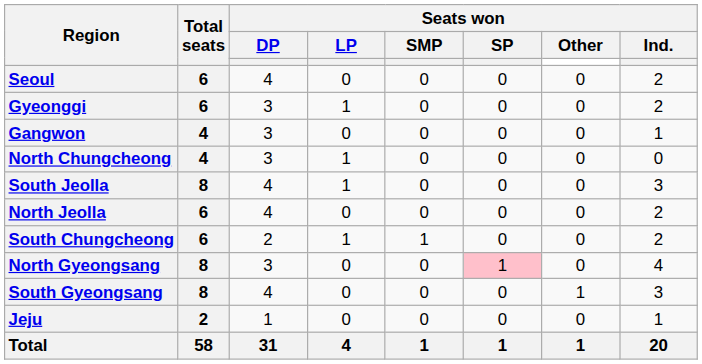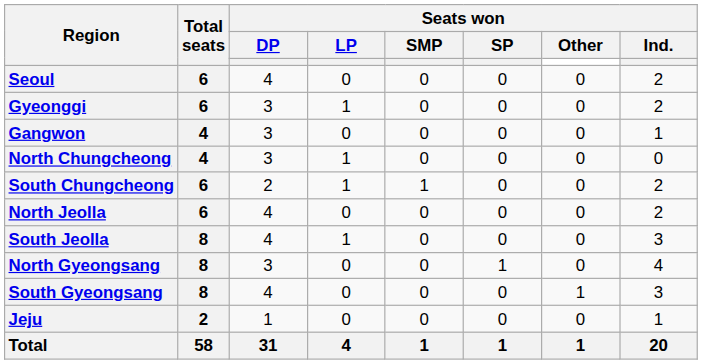rows swapped: (91, 239) <-> (59, 186)
(502, 266) pink background -> (502, 266) no background
